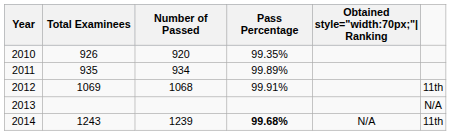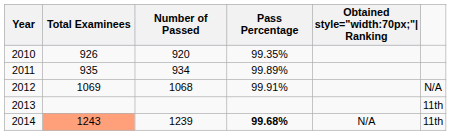(433, 88) 11th -> (433, 88) N/A
(433, 105) N/A -> (433, 105) 11th
(89, 122) no background -> (89, 122) lightsalmon background
